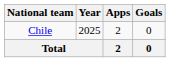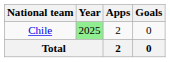(90, 30) no background -> (90, 30) lightgreen background
